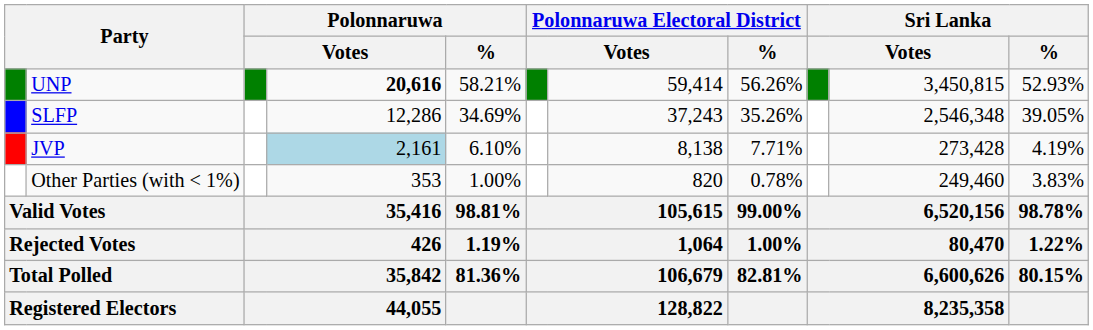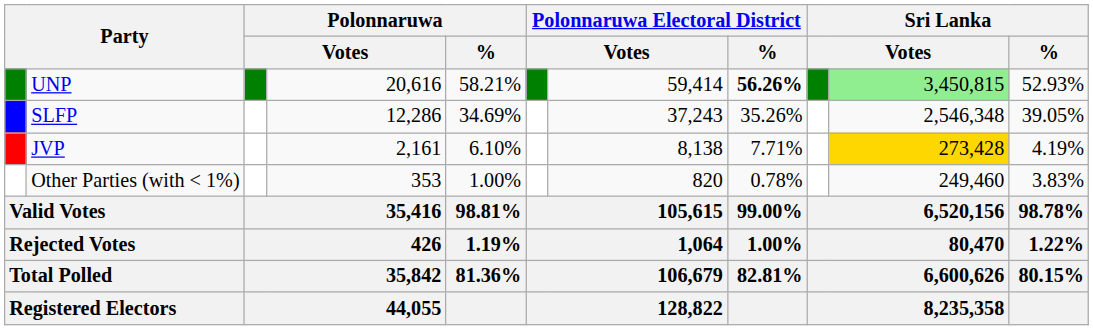(414, 84) bold -> (414, 84) normal
(771, 84) normal -> (770, 84) bold
(964, 84) no background -> (964, 84) lightgreen background
(419, 148) lightblue background -> (419, 148) no background
(972, 148) no background -> (972, 148) gold background
